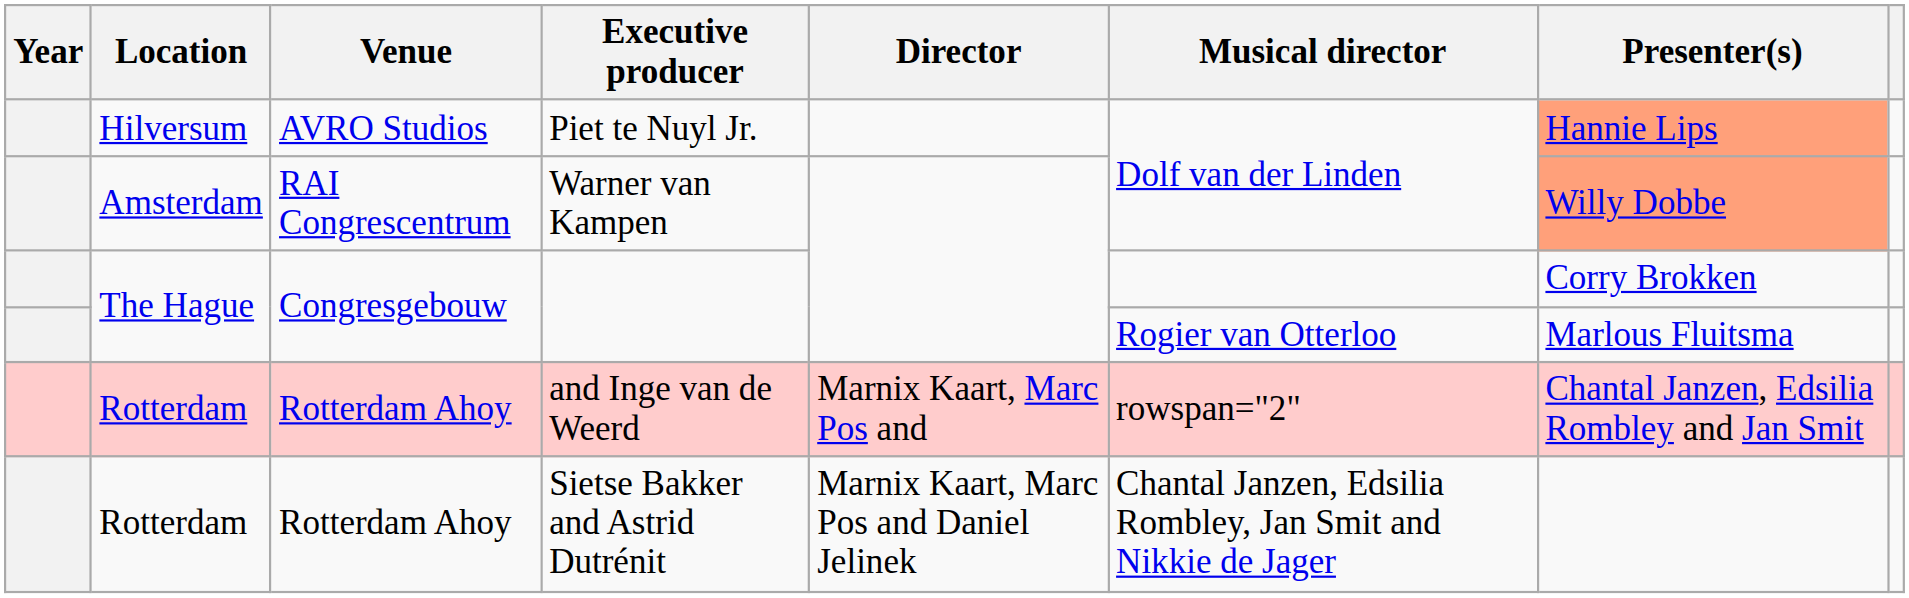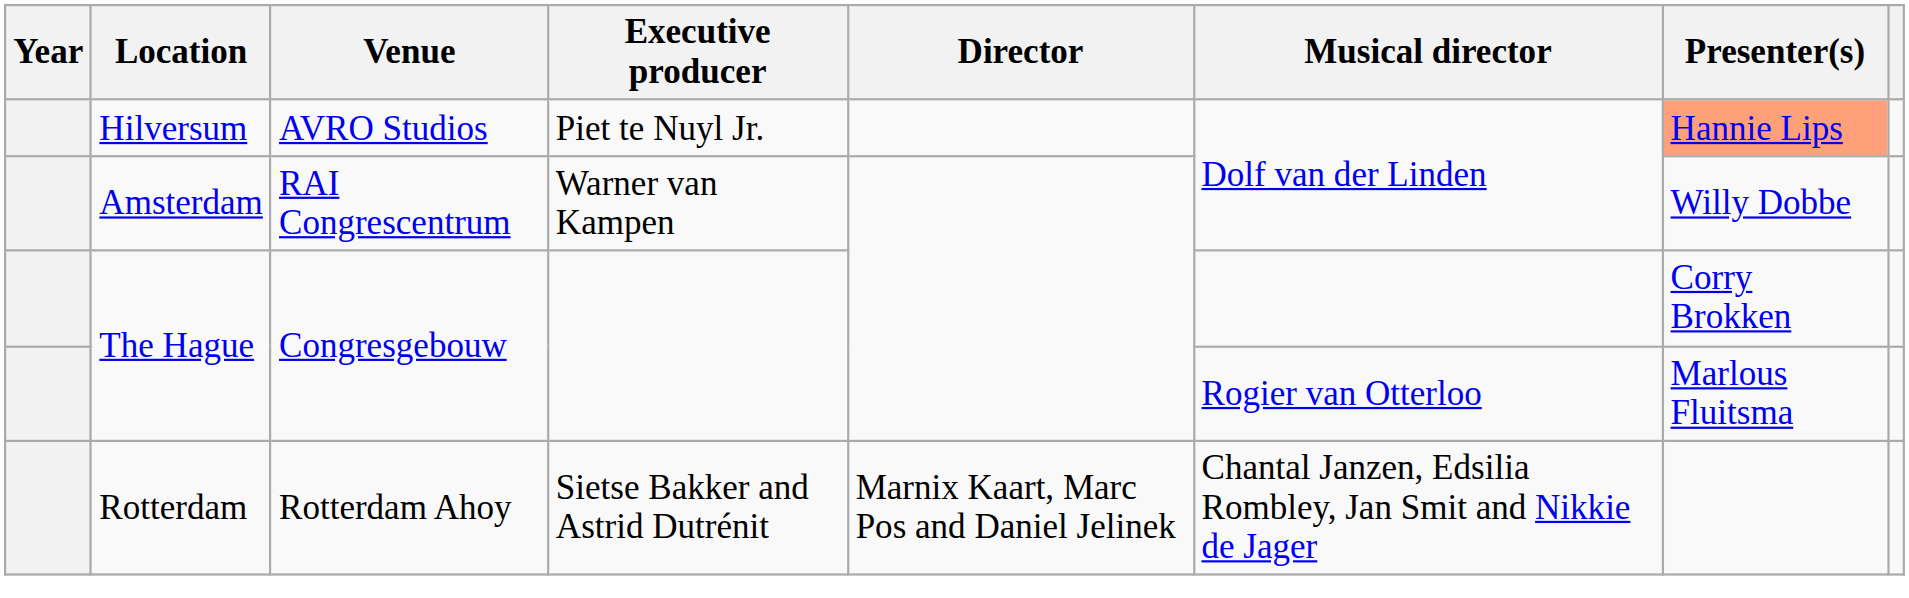(1636, 202) lightsalmon background -> (1761, 202) no background
- row: (173, 408)
